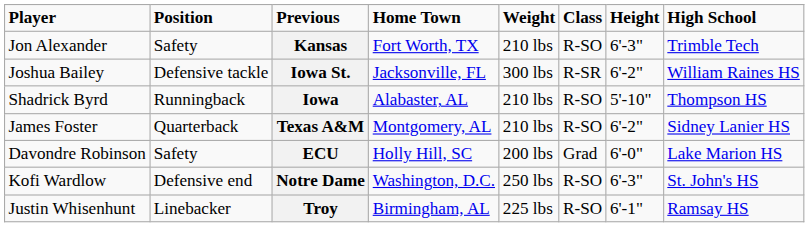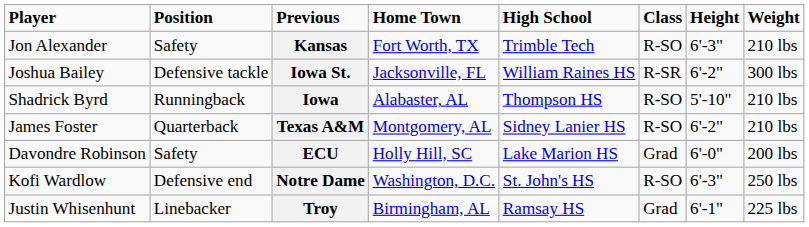columns swapped: (712, 18) <-> (529, 18)
(583, 208) R-SO -> (660, 208) Grad
